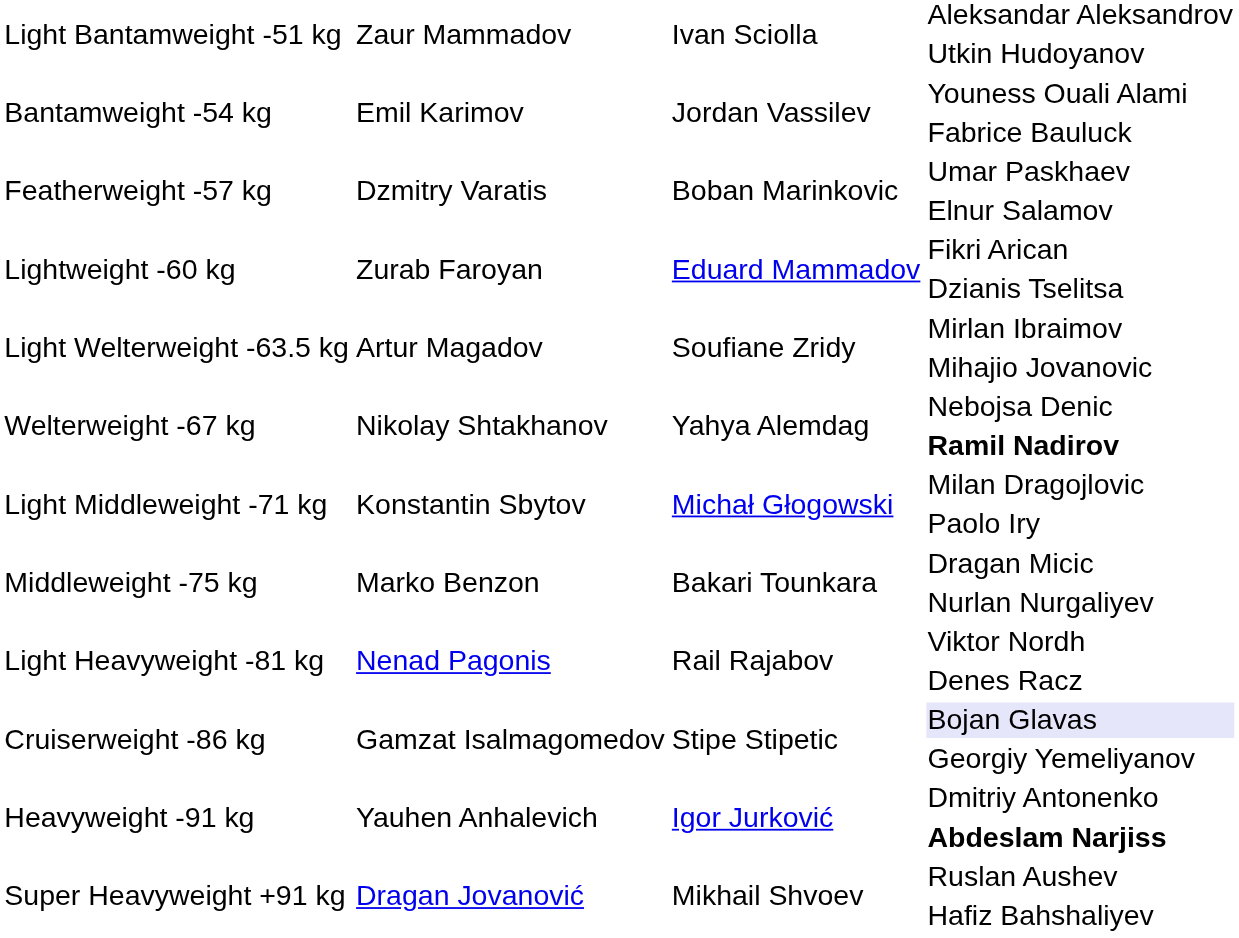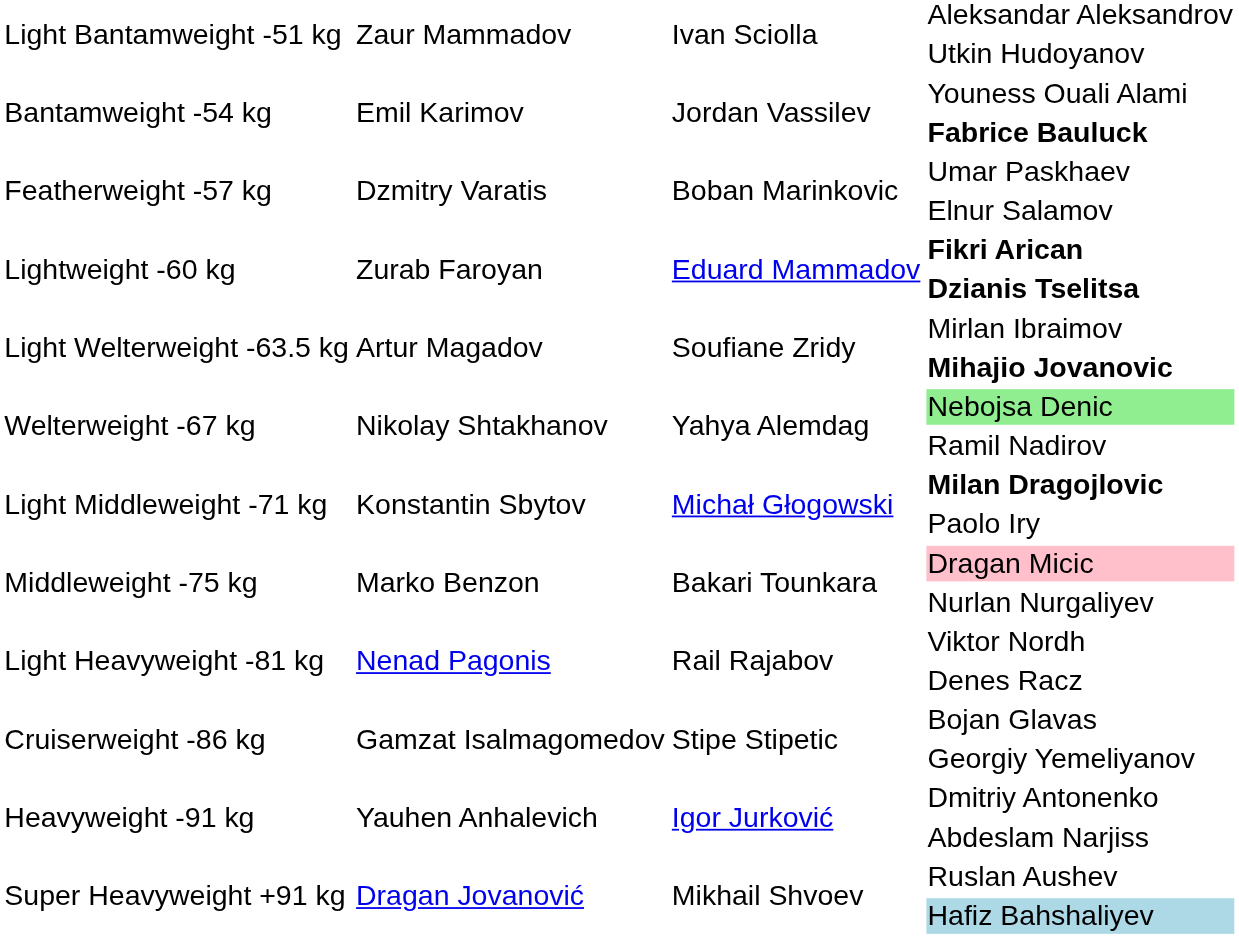(1030, 132) normal -> (1038, 132) bold
(998, 249) normal -> (1005, 249) bold
(1025, 289) normal -> (1033, 289) bold
(1040, 367) normal -> (1050, 367) bold
(1020, 406) no background -> (1020, 406) lightgreen background
(1023, 445) bold -> (1017, 445) normal
(1036, 484) normal -> (1045, 484) bold
(1011, 563) no background -> (1011, 563) pink background
(1012, 719) lavender background -> (1012, 719) no background
(1047, 837) bold -> (1038, 837) normal
(1041, 915) no background -> (1041, 915) lightblue background
